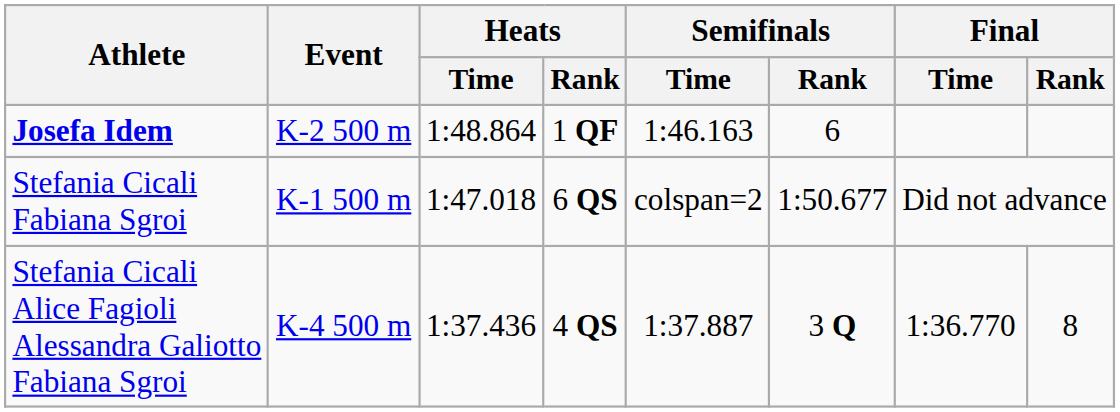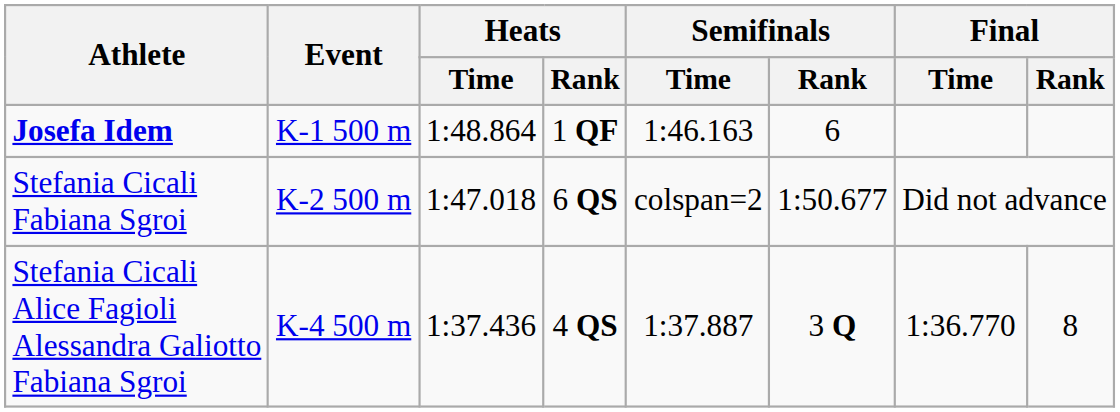(344, 130) K-2 500 m -> (344, 130) K-1 500 m
(344, 200) K-1 500 m -> (344, 200) K-2 500 m
